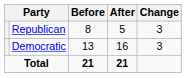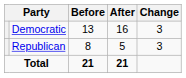rows swapped: (39, 47) <-> (39, 30)
